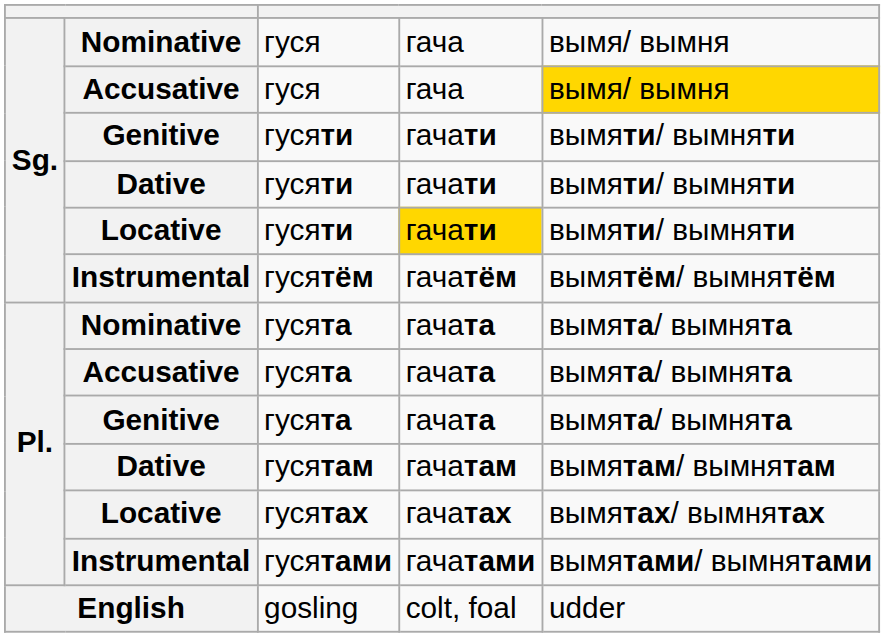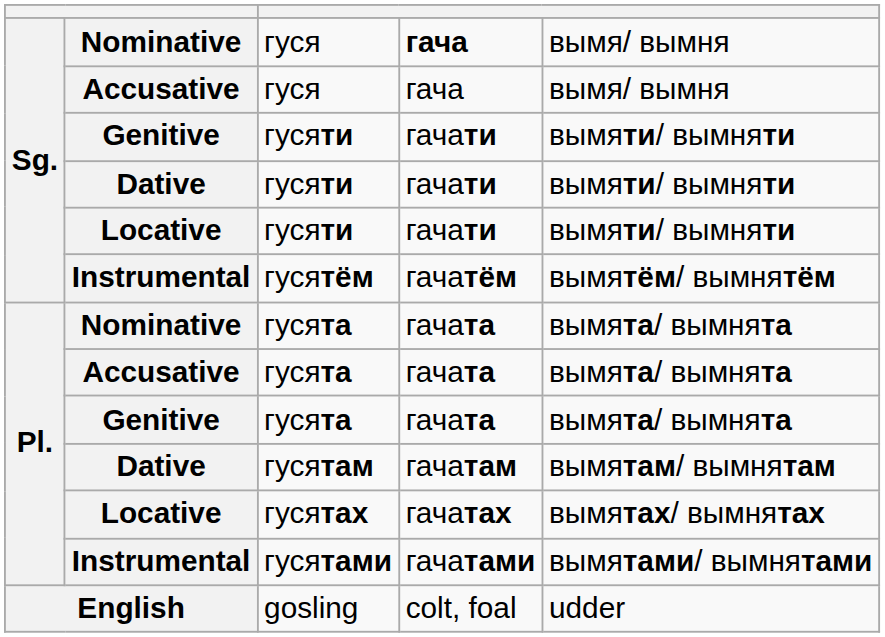(435, 41) normal -> (437, 41) bold
(639, 89) gold background -> (639, 89) no background
(451, 230) gold background -> (451, 230) no background
